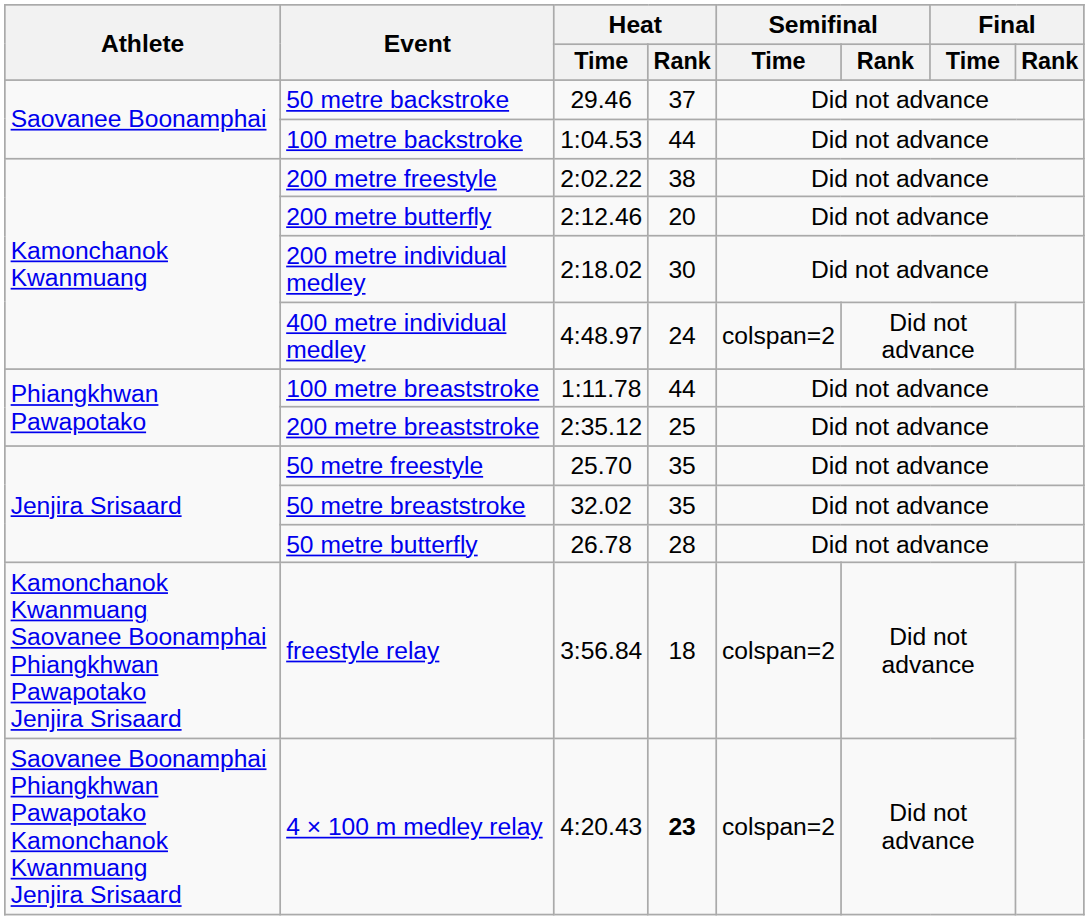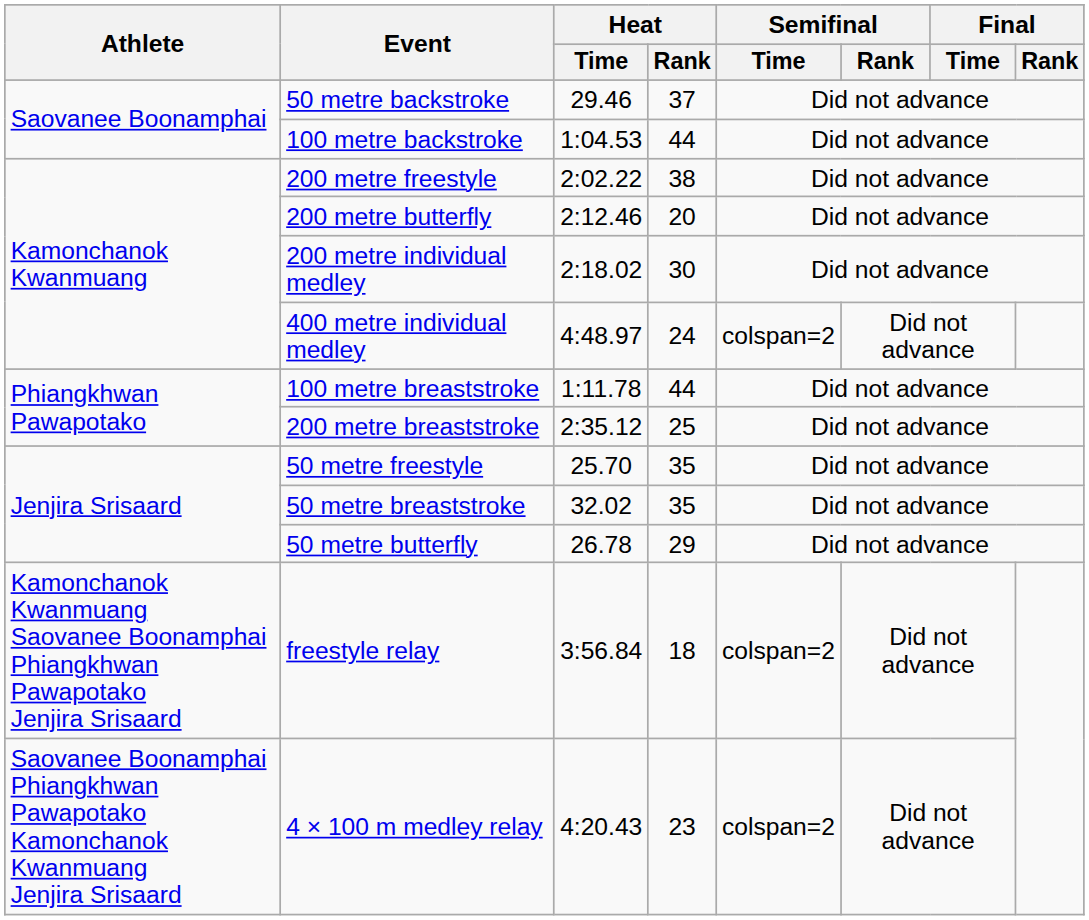(682, 544) 28 -> (682, 544) 29
(682, 827) bold -> (682, 827) normal
